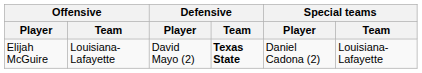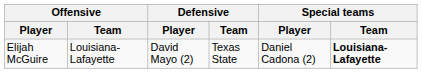(228, 53) bold -> (226, 53) normal
(363, 53) normal -> (360, 53) bold
